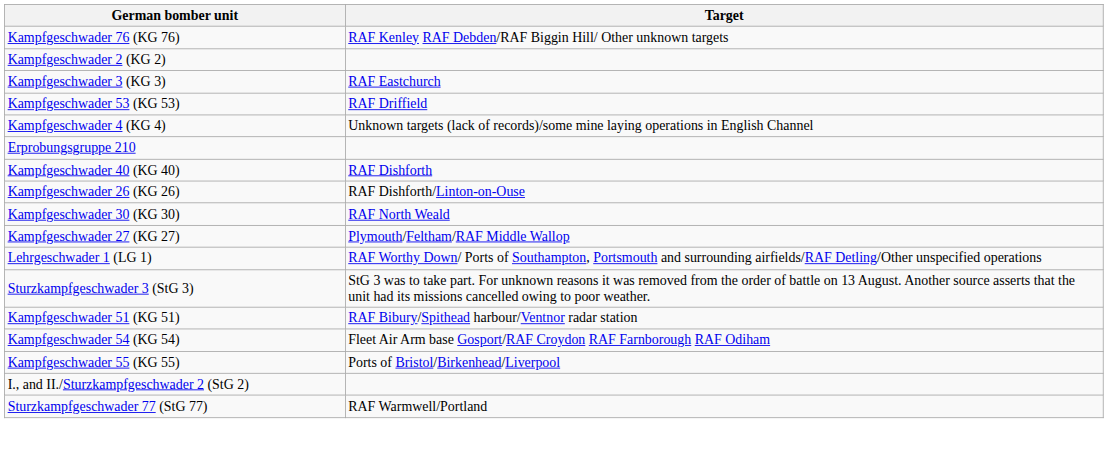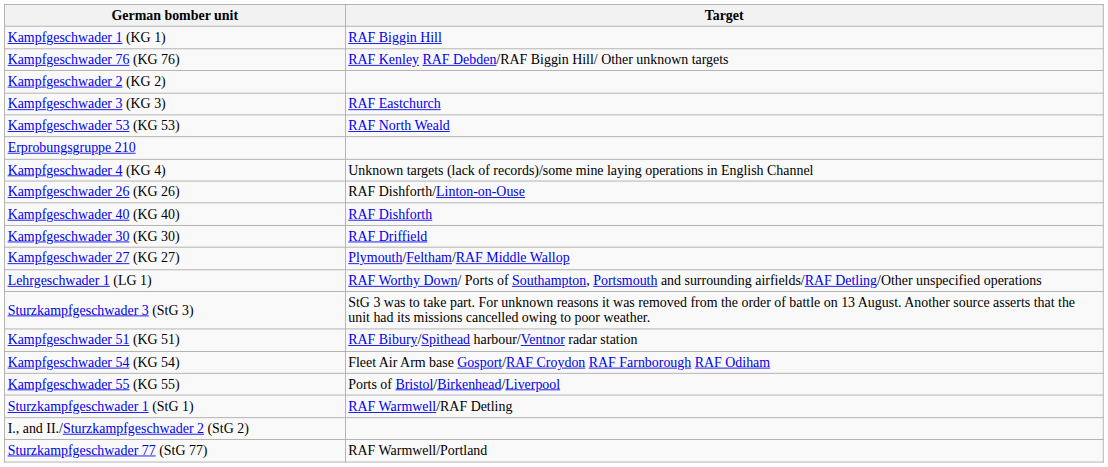+ row: (87, 37)
(388, 103) RAF Driffield -> (399, 125) RAF North Weald
rows swapped: (72, 147) <-> (87, 125)
rows swapped: (94, 170) <-> (94, 192)
(399, 214) RAF North Weald -> (388, 236) RAF Driffield
+ row: (101, 406)
